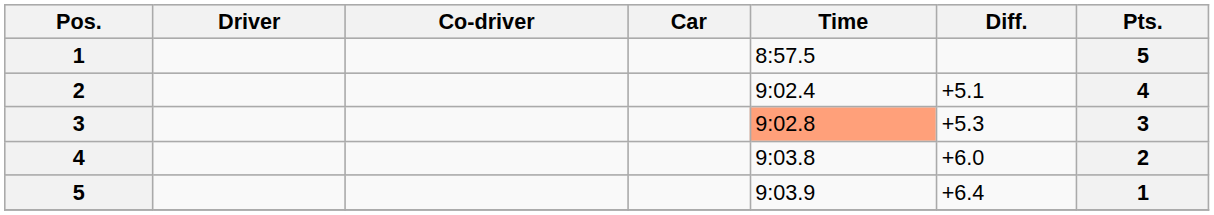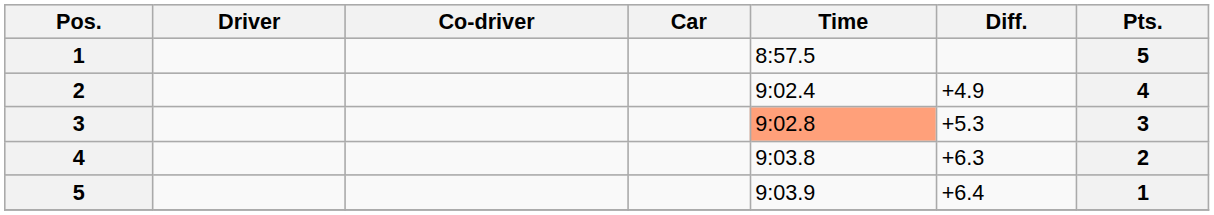(963, 90) +5.1 -> (963, 90) +4.9
(963, 158) +6.0 -> (963, 158) +6.3
